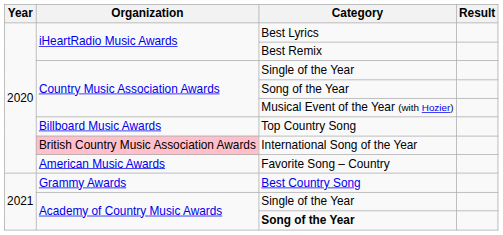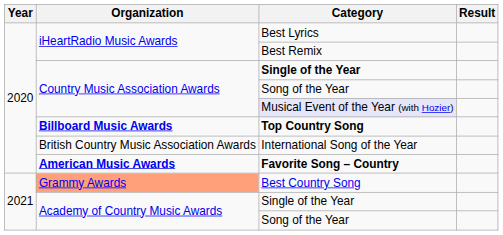(308, 70) normal -> (311, 70) bold
(357, 107) no background -> (357, 107) lavender background
(100, 126) normal -> (106, 126) bold
(309, 126) normal -> (312, 126) bold
(147, 145) pink background -> (147, 145) no background
(102, 164) normal -> (107, 164) bold
(325, 164) normal -> (330, 164) bold
(83, 182) no background -> (83, 182) lightsalmon background
(308, 220) bold -> (305, 220) normal
